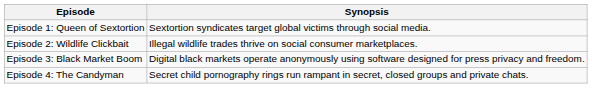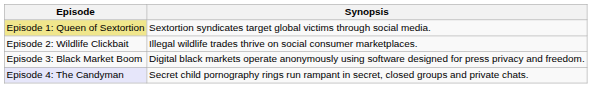(76, 28) no background -> (76, 28) khaki background
(65, 75) no background -> (65, 75) lavender background
